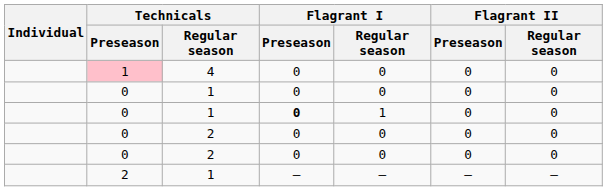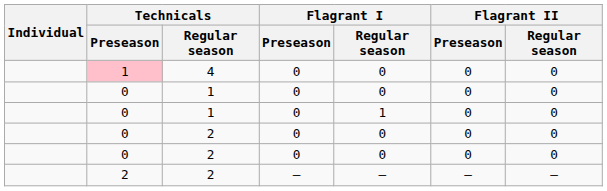(296, 113) bold -> (296, 113) normal
(211, 175) 1 -> (211, 175) 2
